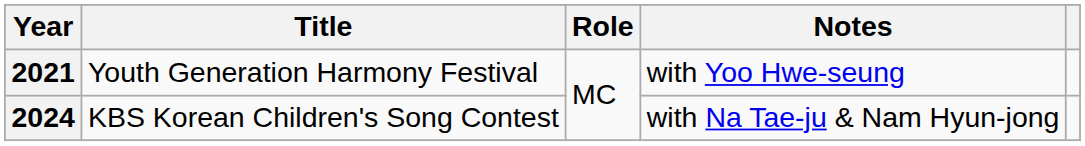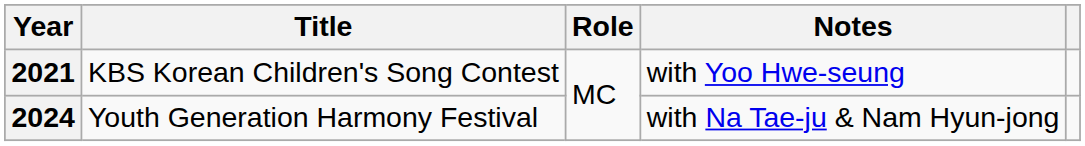(313, 72) Youth Generation Harmony Festival -> (323, 72) KBS Korean Children's Song Contest
(323, 117) KBS Korean Children's Song Contest -> (313, 117) Youth Generation Harmony Festival
